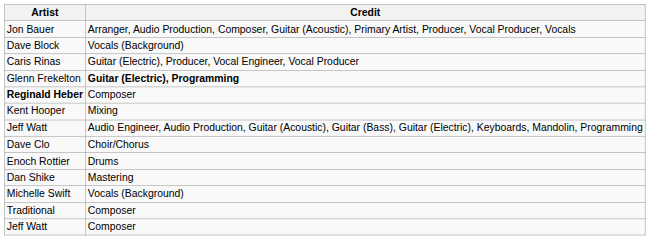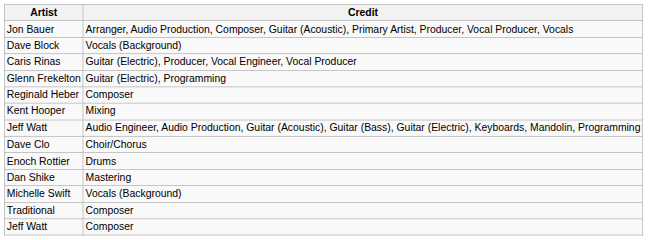(164, 78) bold -> (156, 78) normal
(45, 95) bold -> (43, 95) normal
